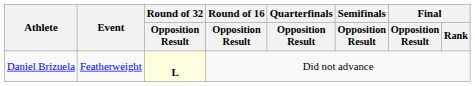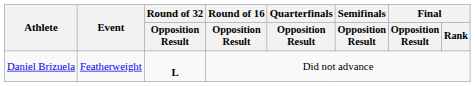(175, 73) lightyellow background -> (175, 73) no background
